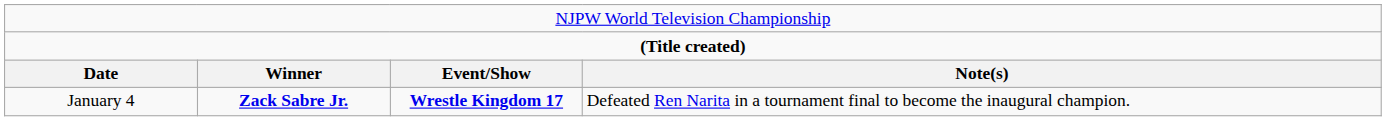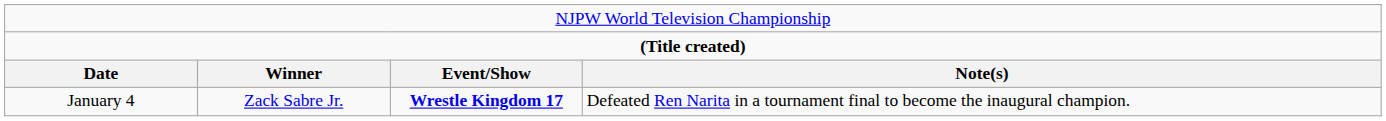(294, 101) bold -> (294, 101) normal
